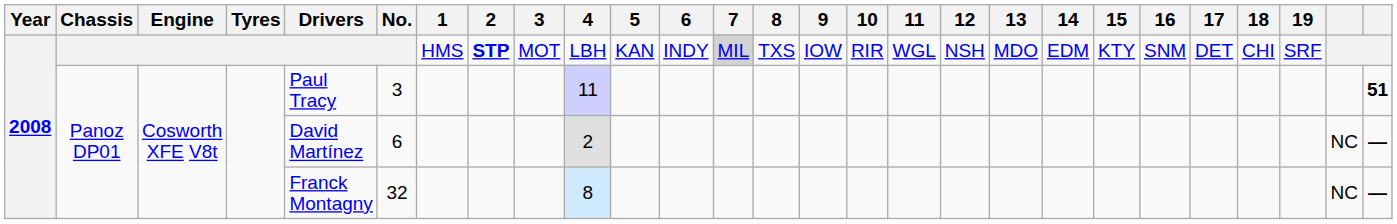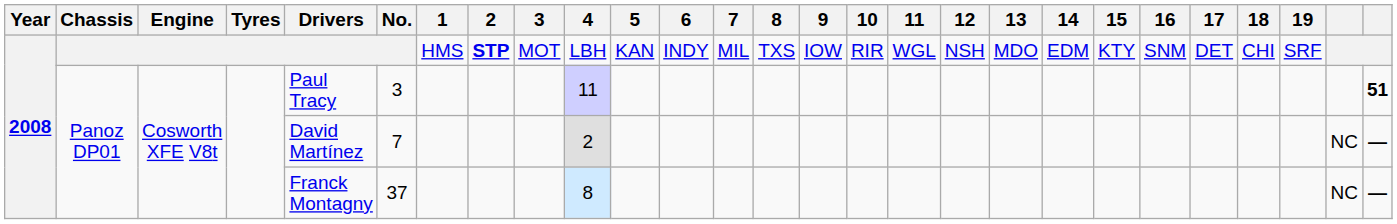(733, 50) lightgrey background -> (733, 50) no background
(397, 142) 6 -> (397, 142) 7
(397, 193) 32 -> (397, 193) 37
